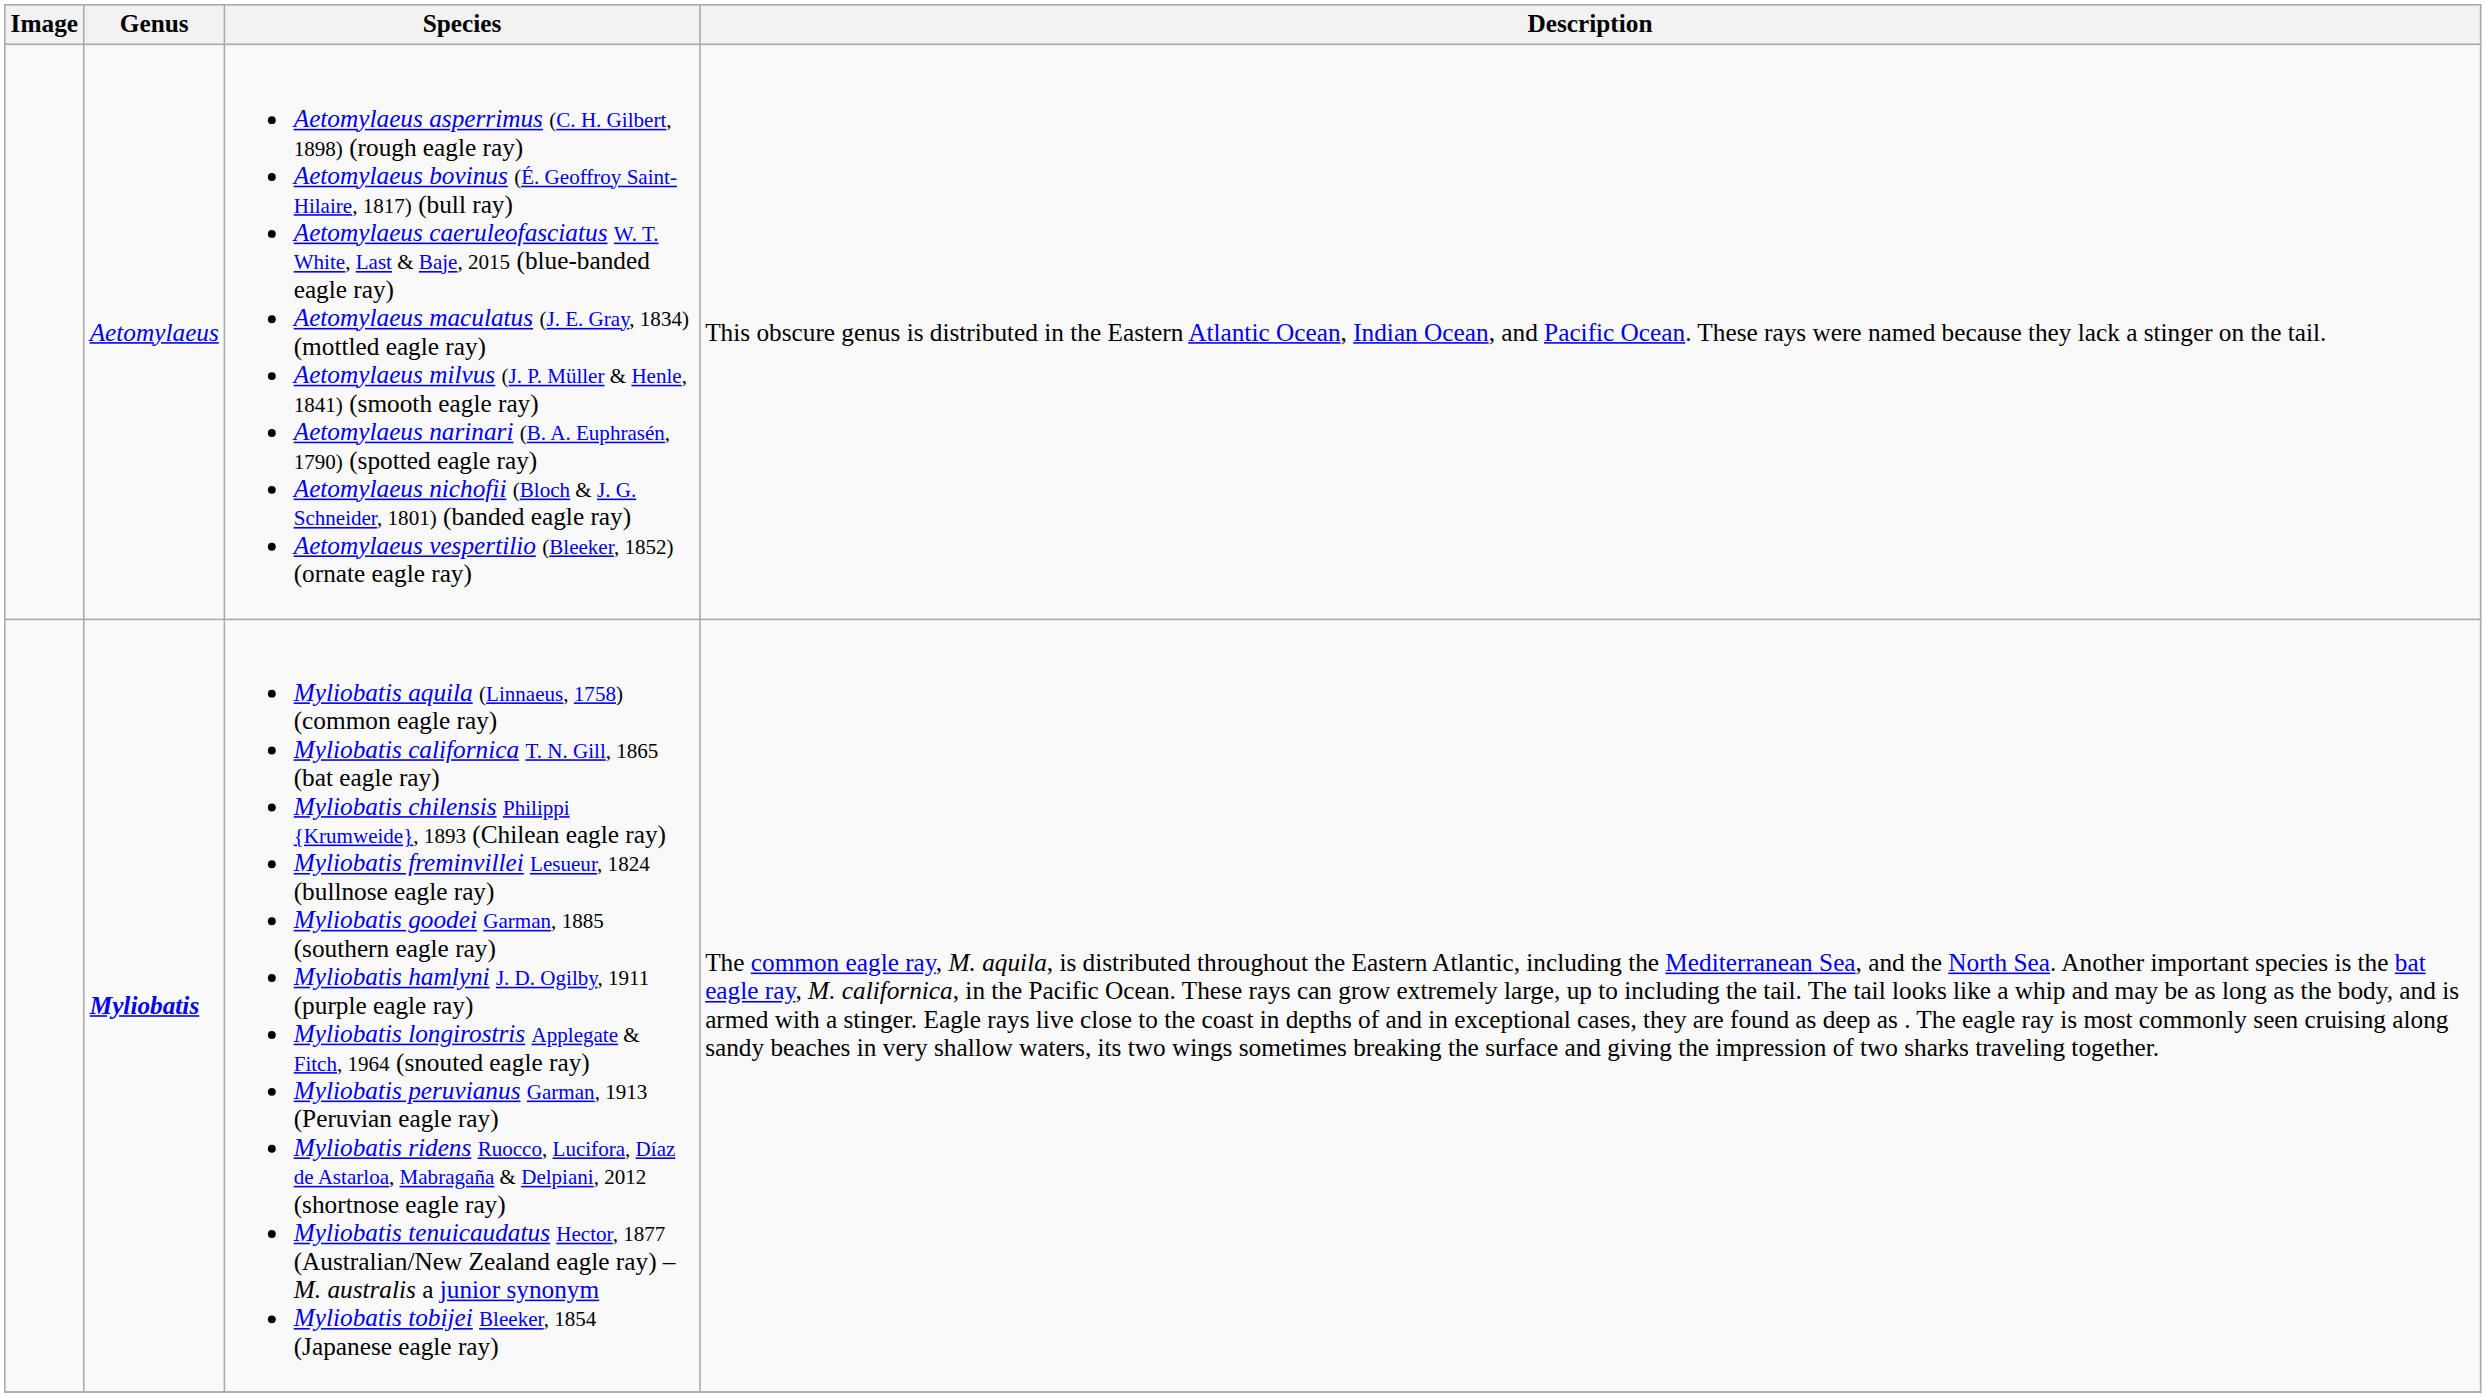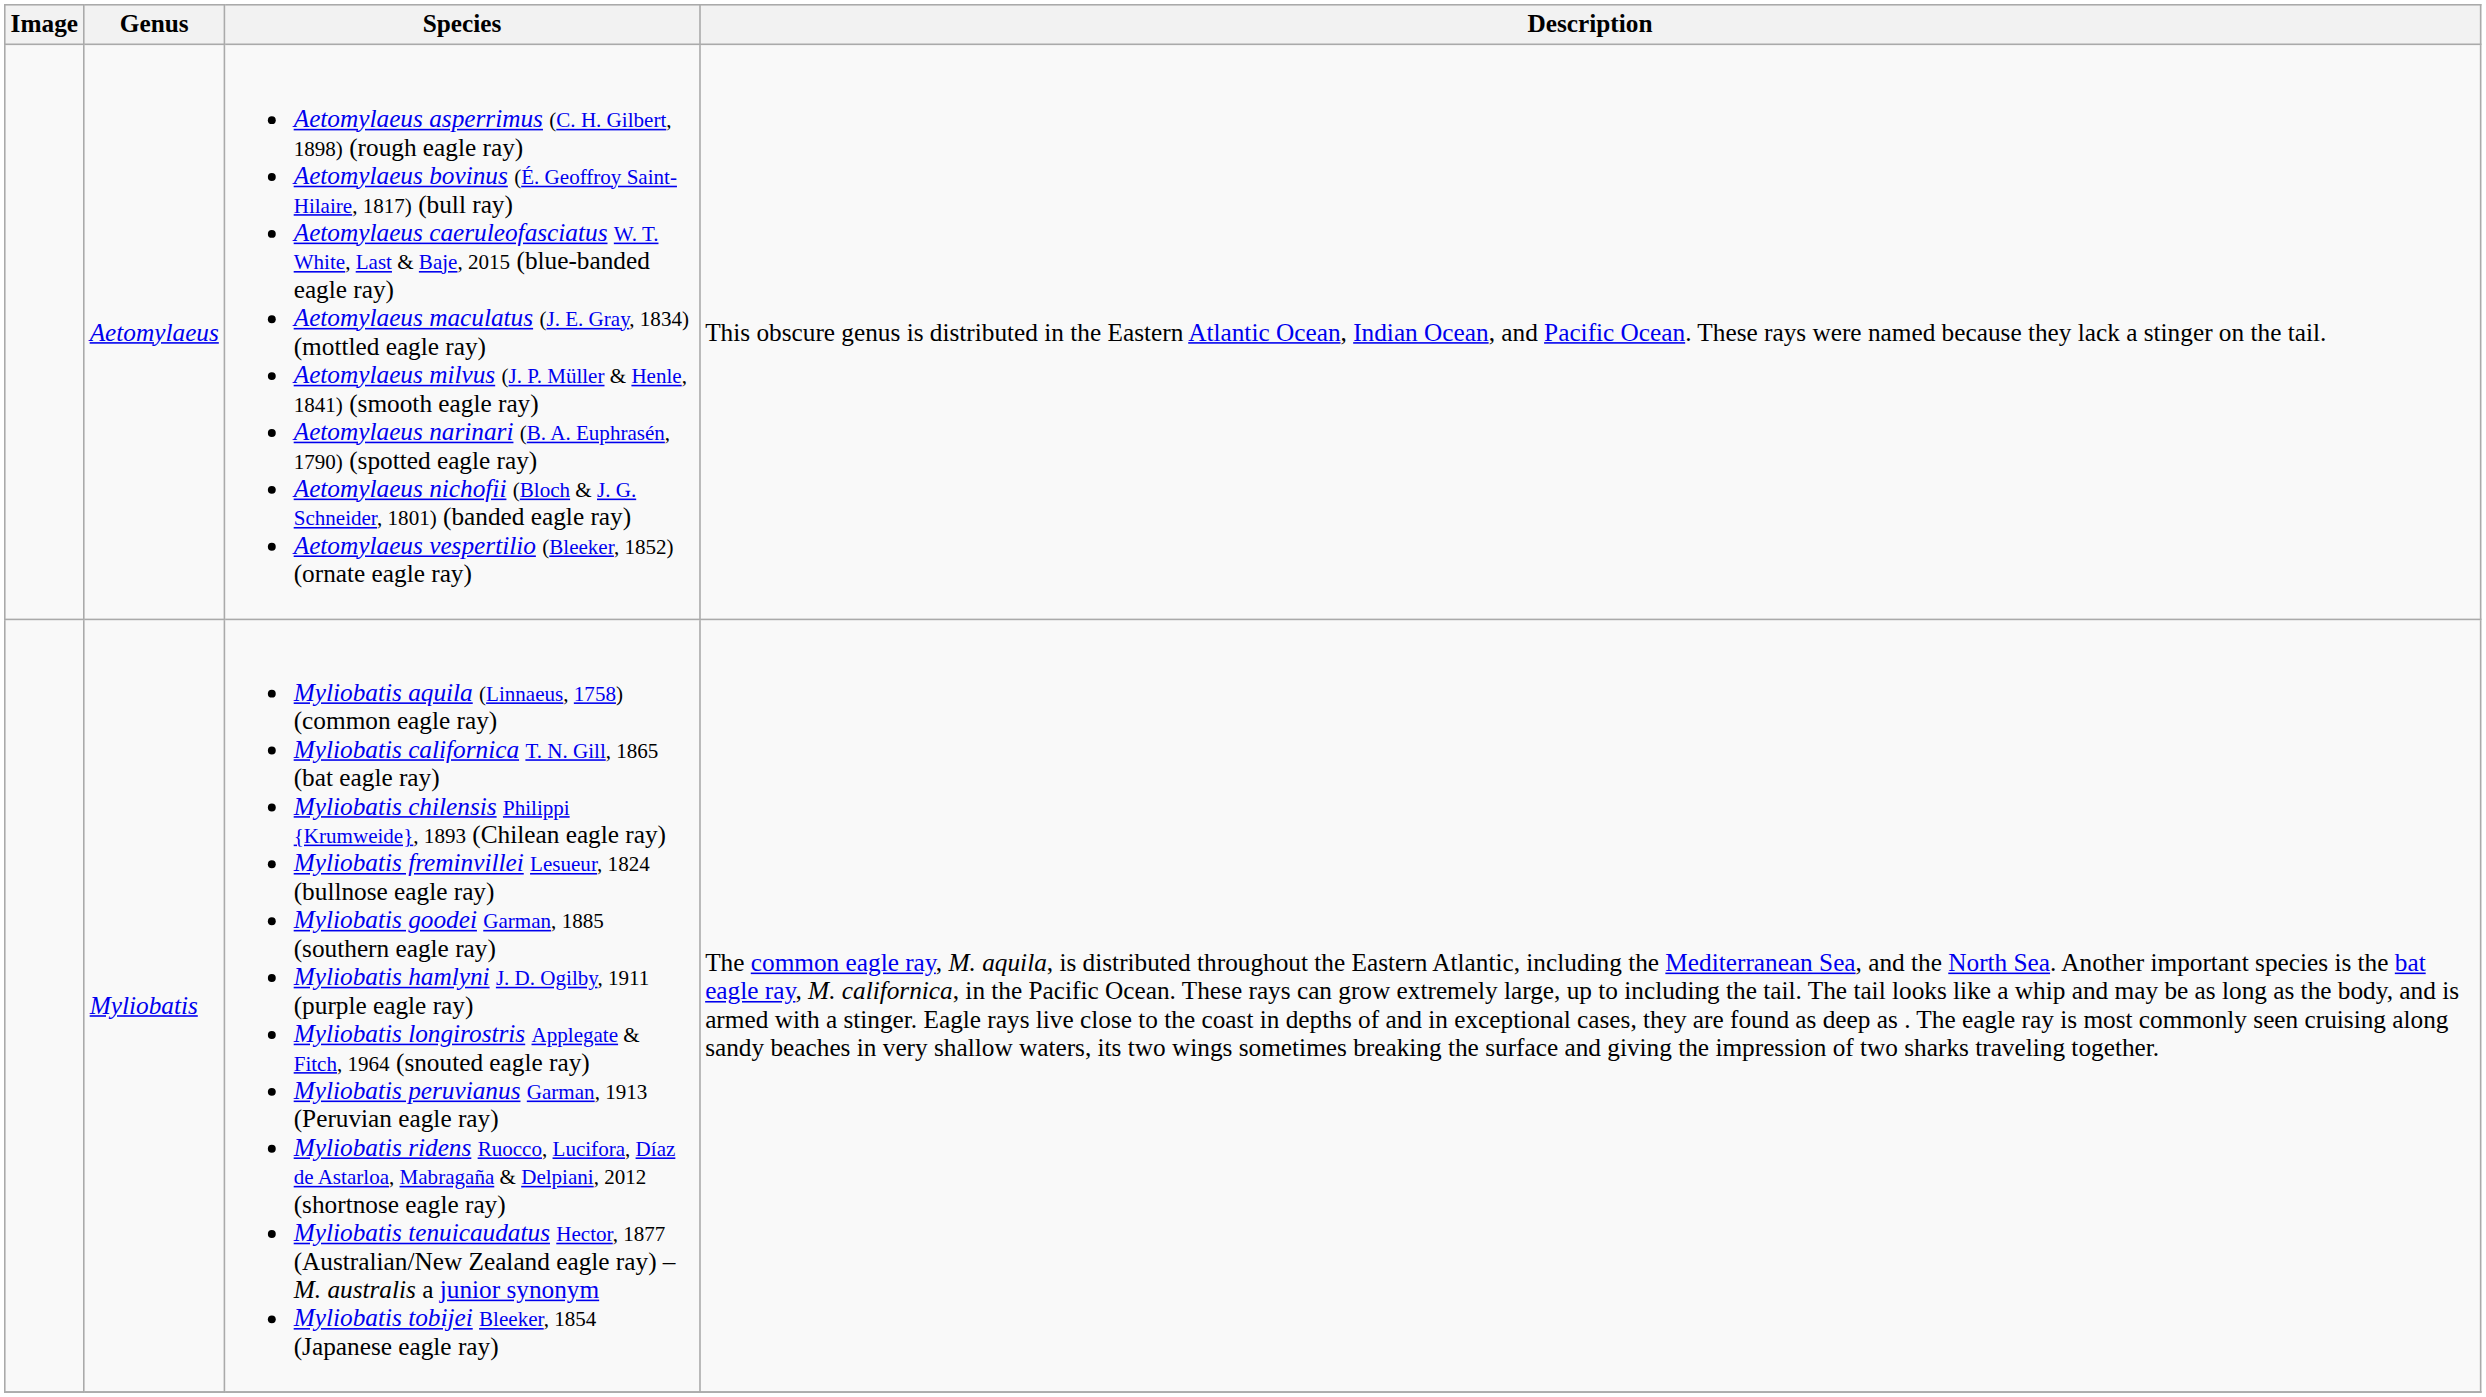(144, 1005) bold -> (144, 1005) normal
